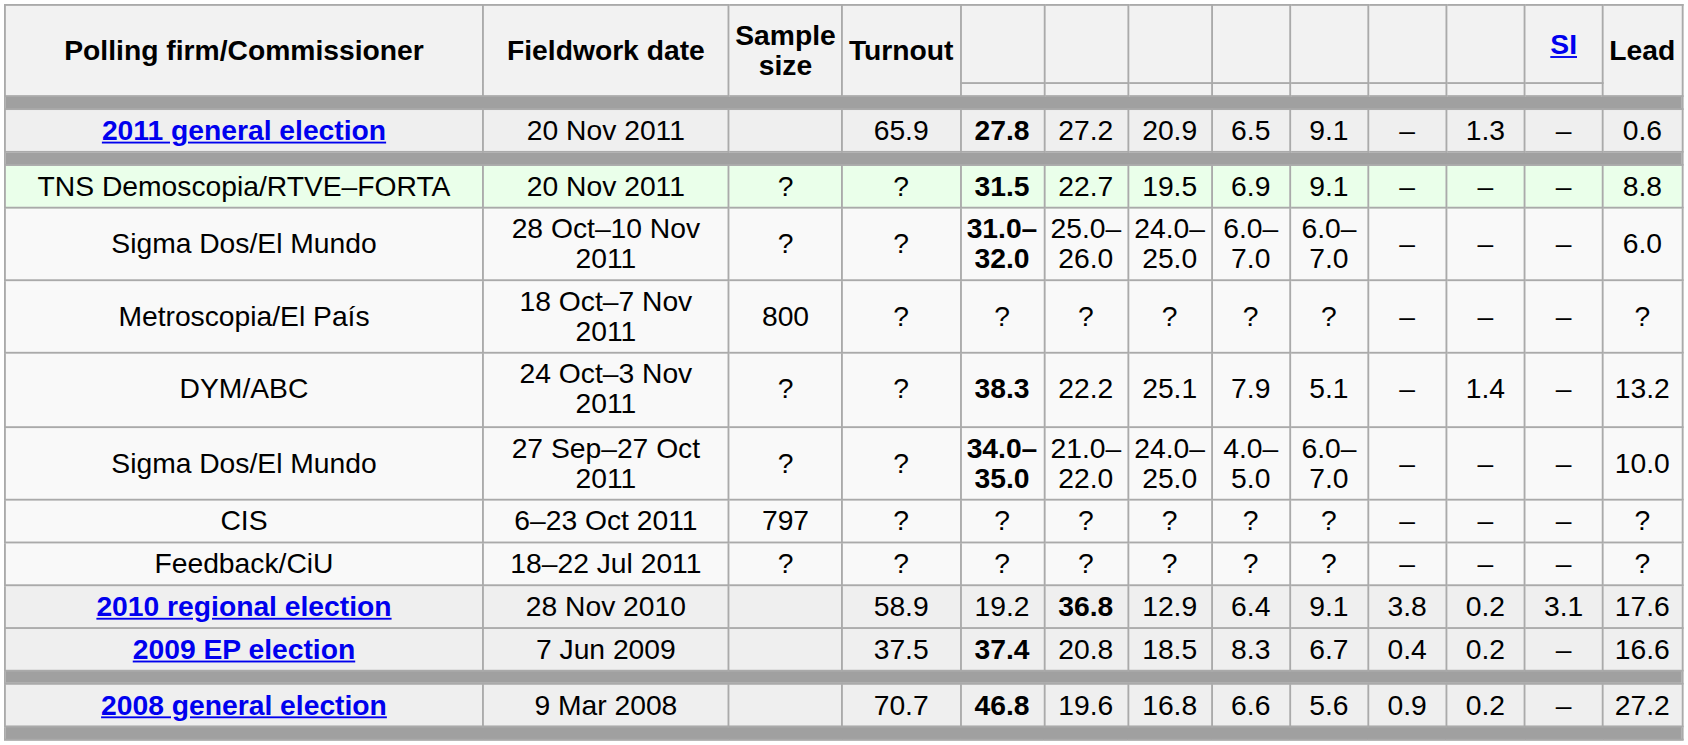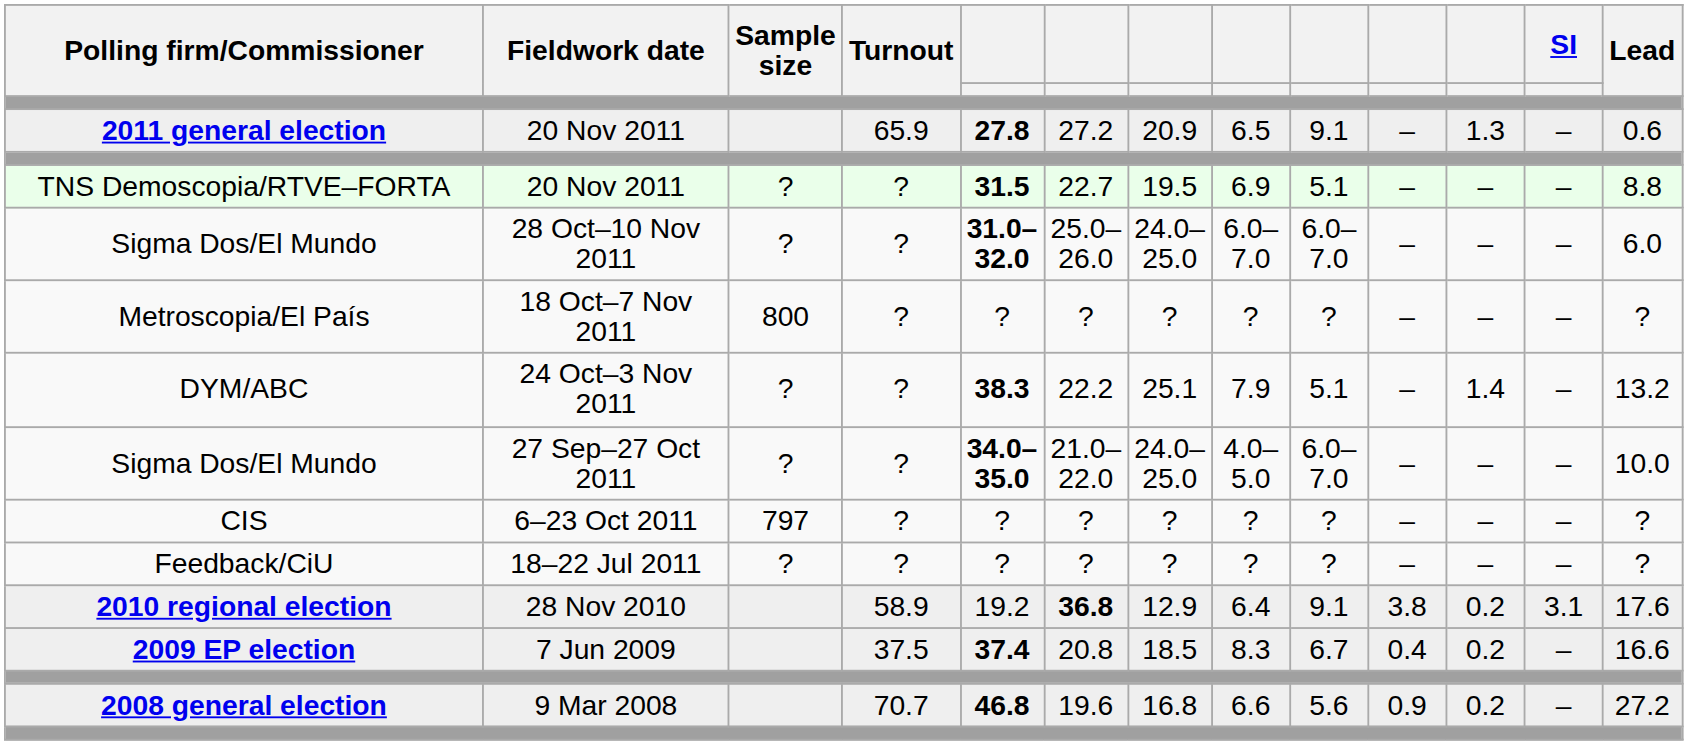(1329, 186) 9.1 -> (1329, 186) 5.1
